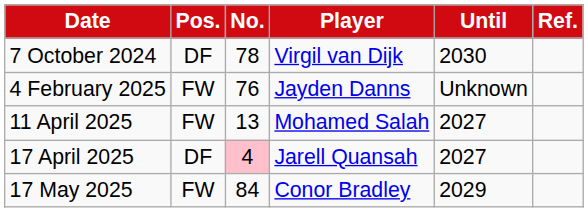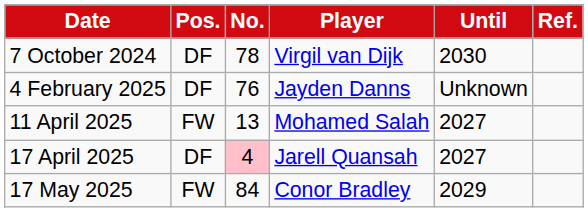(198, 88) FW -> (198, 88) DF
